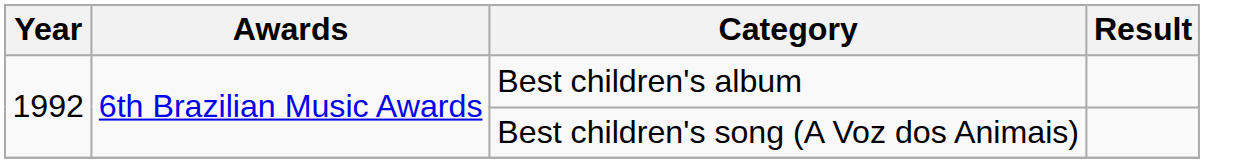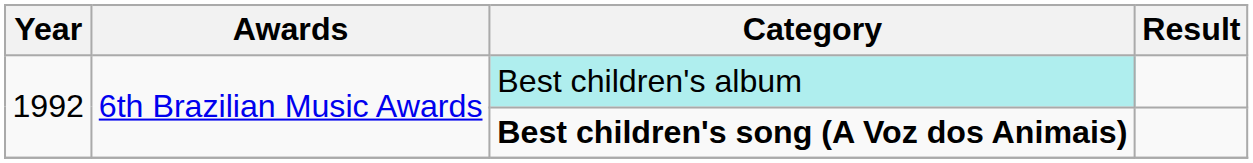(650, 81) no background -> (650, 81) paleturquoise background
(788, 132) normal -> (812, 132) bold
